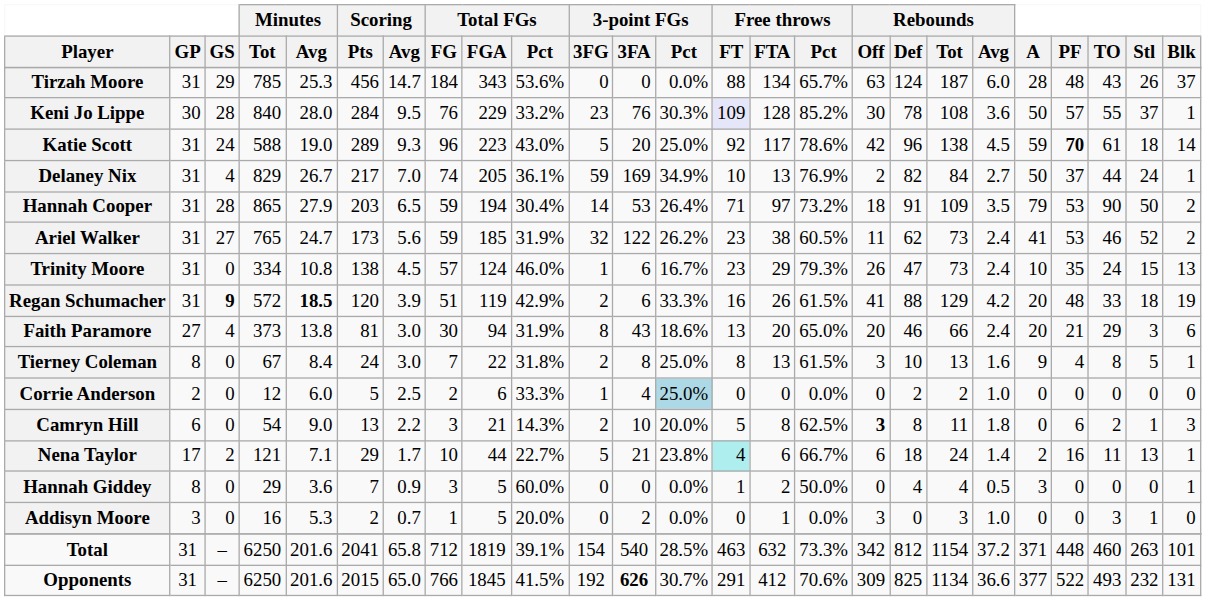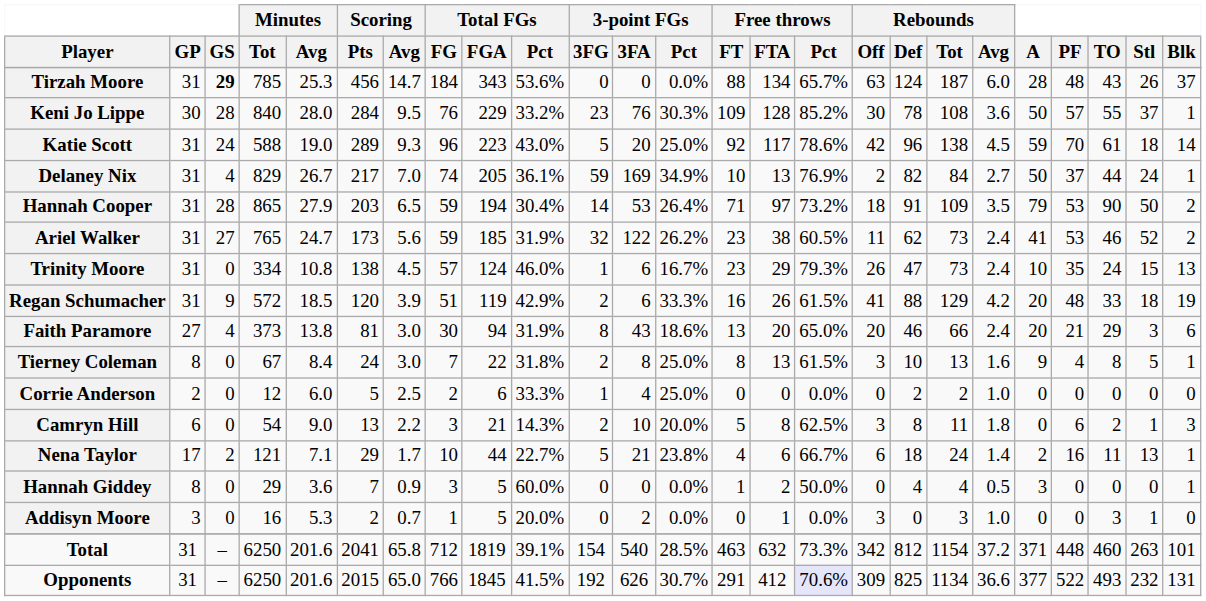(225, 82) normal -> (225, 82) bold
(731, 113) lavender background -> (731, 113) no background
(1075, 144) bold -> (1075, 144) normal
(230, 300) bold -> (230, 300) normal
(316, 300) bold -> (316, 300) normal
(684, 393) lightblue background -> (684, 393) no background
(880, 424) bold -> (880, 424) normal
(741, 456) paleturquoise background -> (741, 456) no background
(634, 580) bold -> (634, 580) normal
(824, 580) no background -> (824, 580) lavender background
